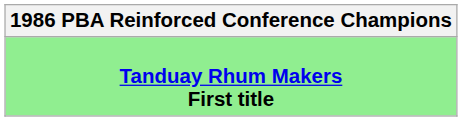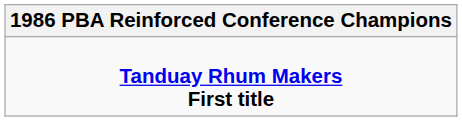(231, 87) lightgreen background -> (231, 87) no background
